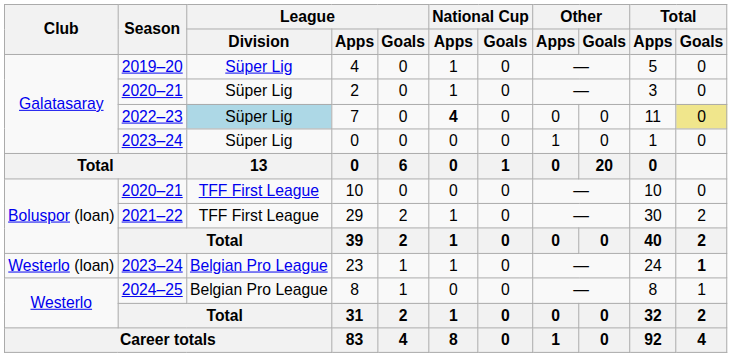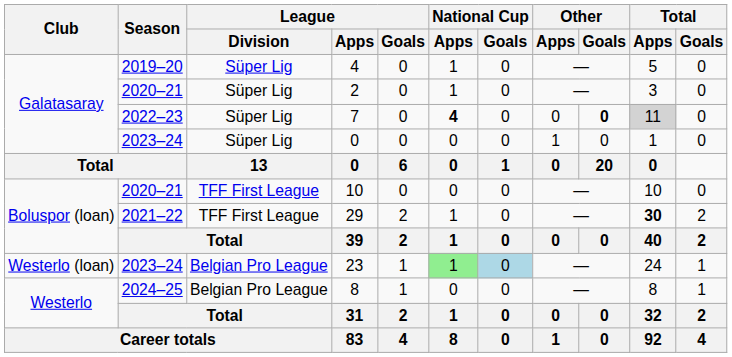(259, 116) lightblue background -> (259, 116) no background
(604, 116) normal -> (604, 116) bold
(653, 116) no background -> (653, 116) lightgrey background
(702, 116) khaki background -> (702, 116) no background
(653, 215) normal -> (653, 215) bold
(453, 265) no background -> (453, 265) lightgreen background
(505, 265) no background -> (505, 265) lightblue background
(702, 265) bold -> (702, 265) normal
